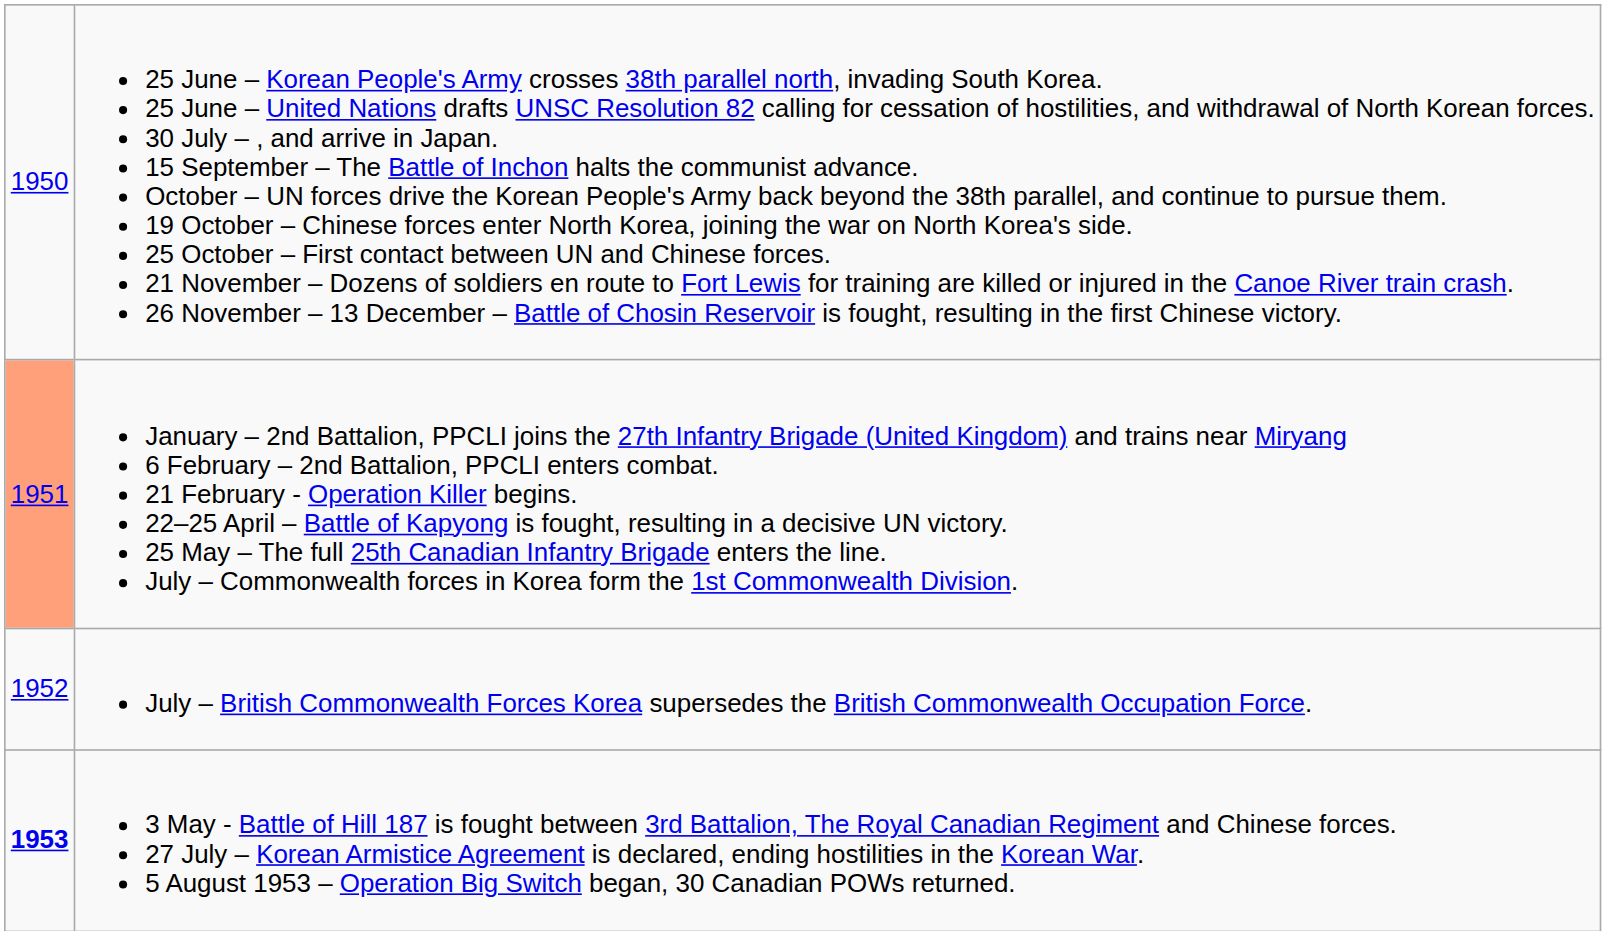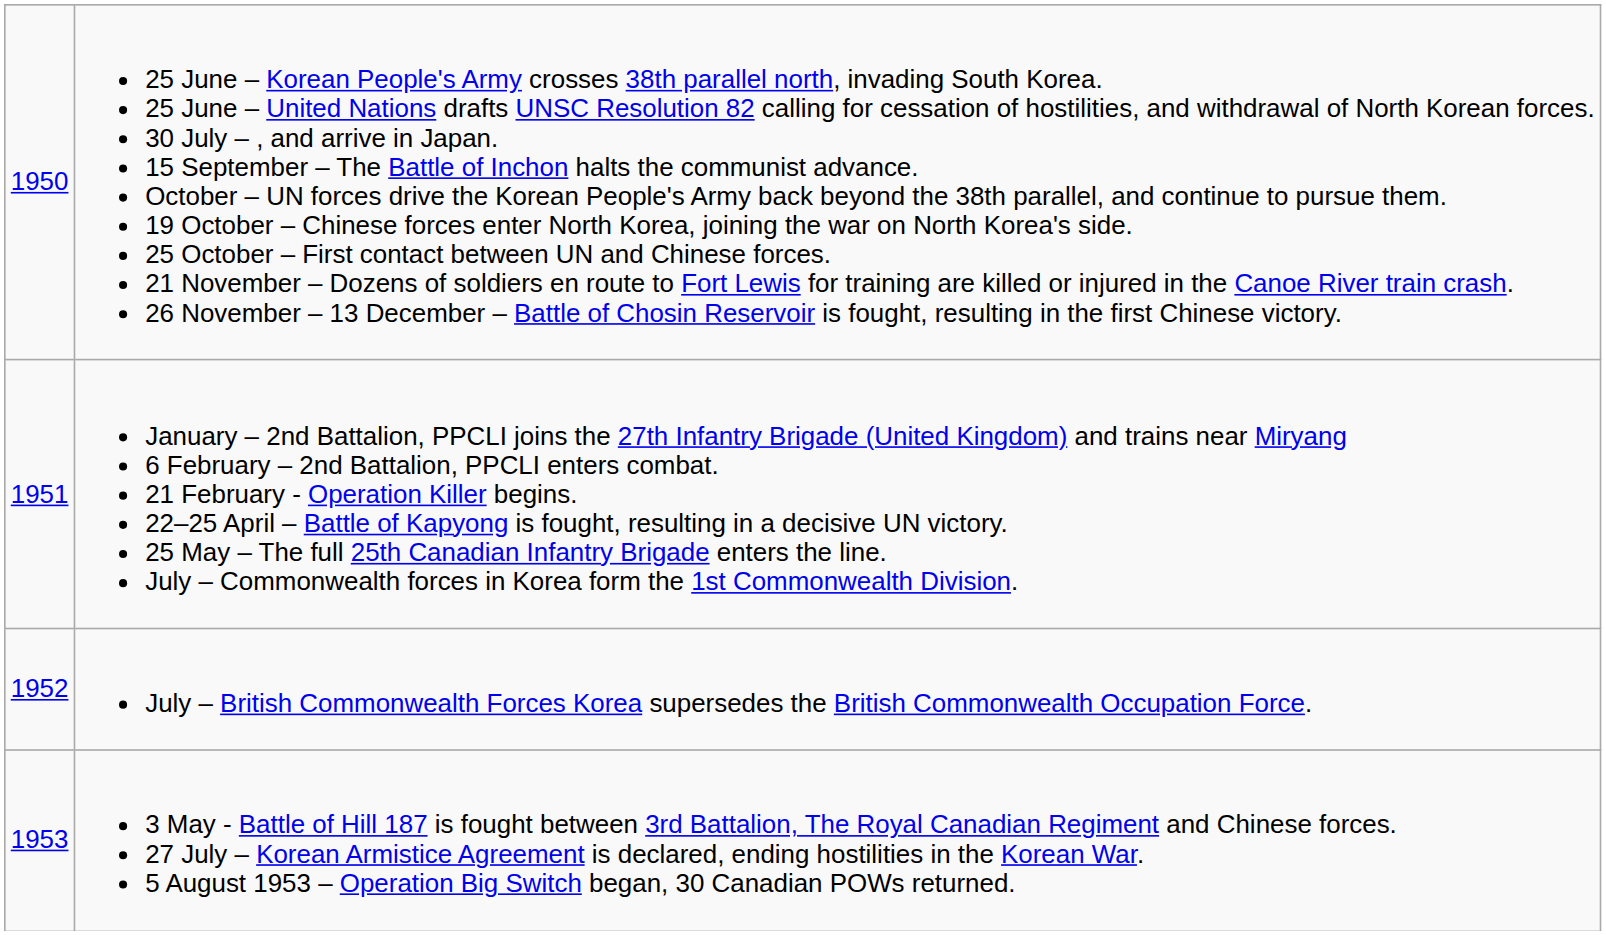(40, 493) lightsalmon background -> (40, 493) no background
(40, 840) bold -> (40, 840) normal
